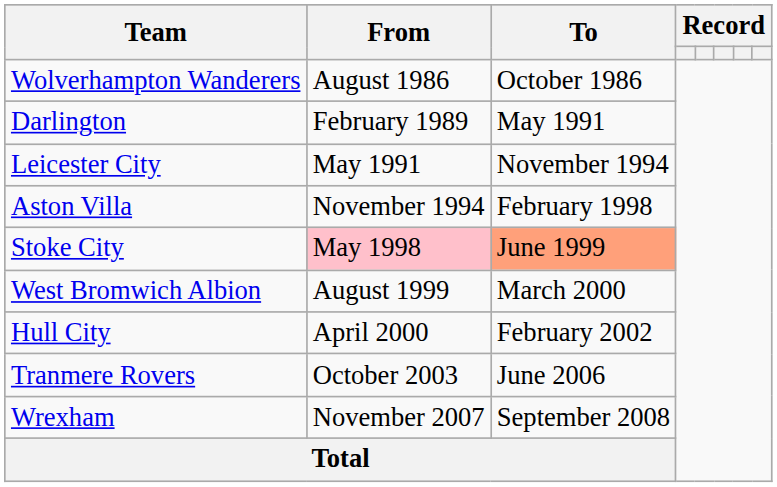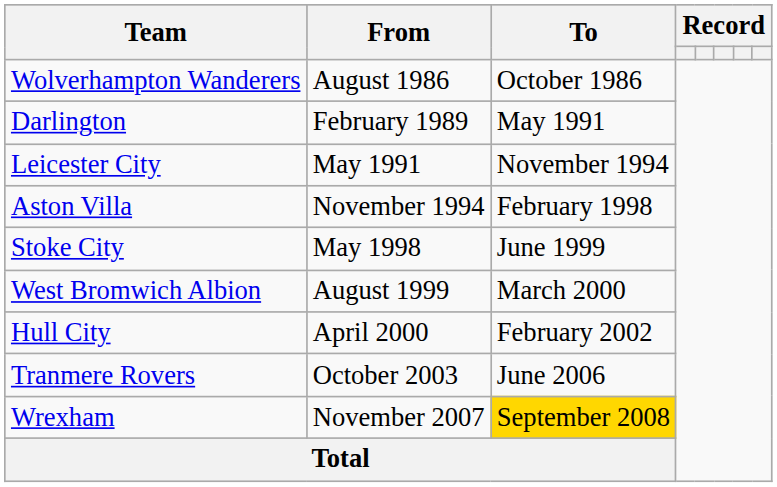(367, 248) pink background -> (367, 248) no background
(551, 248) lightsalmon background -> (551, 248) no background
(583, 416) no background -> (583, 416) gold background
